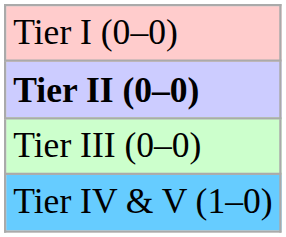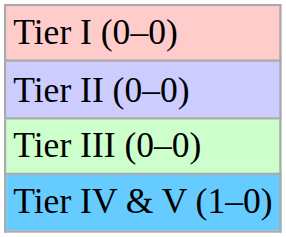(106, 88) bold -> (101, 88) normal
